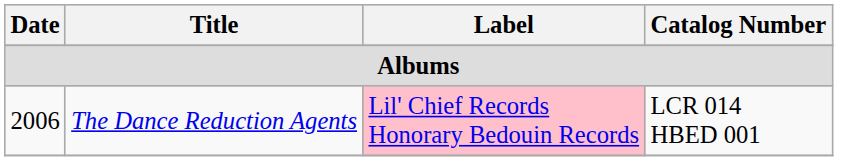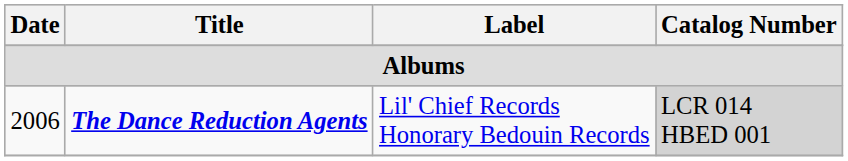(214, 120) normal -> (219, 120) bold
(504, 120) pink background -> (514, 120) no background
(706, 120) no background -> (716, 120) lightgrey background
